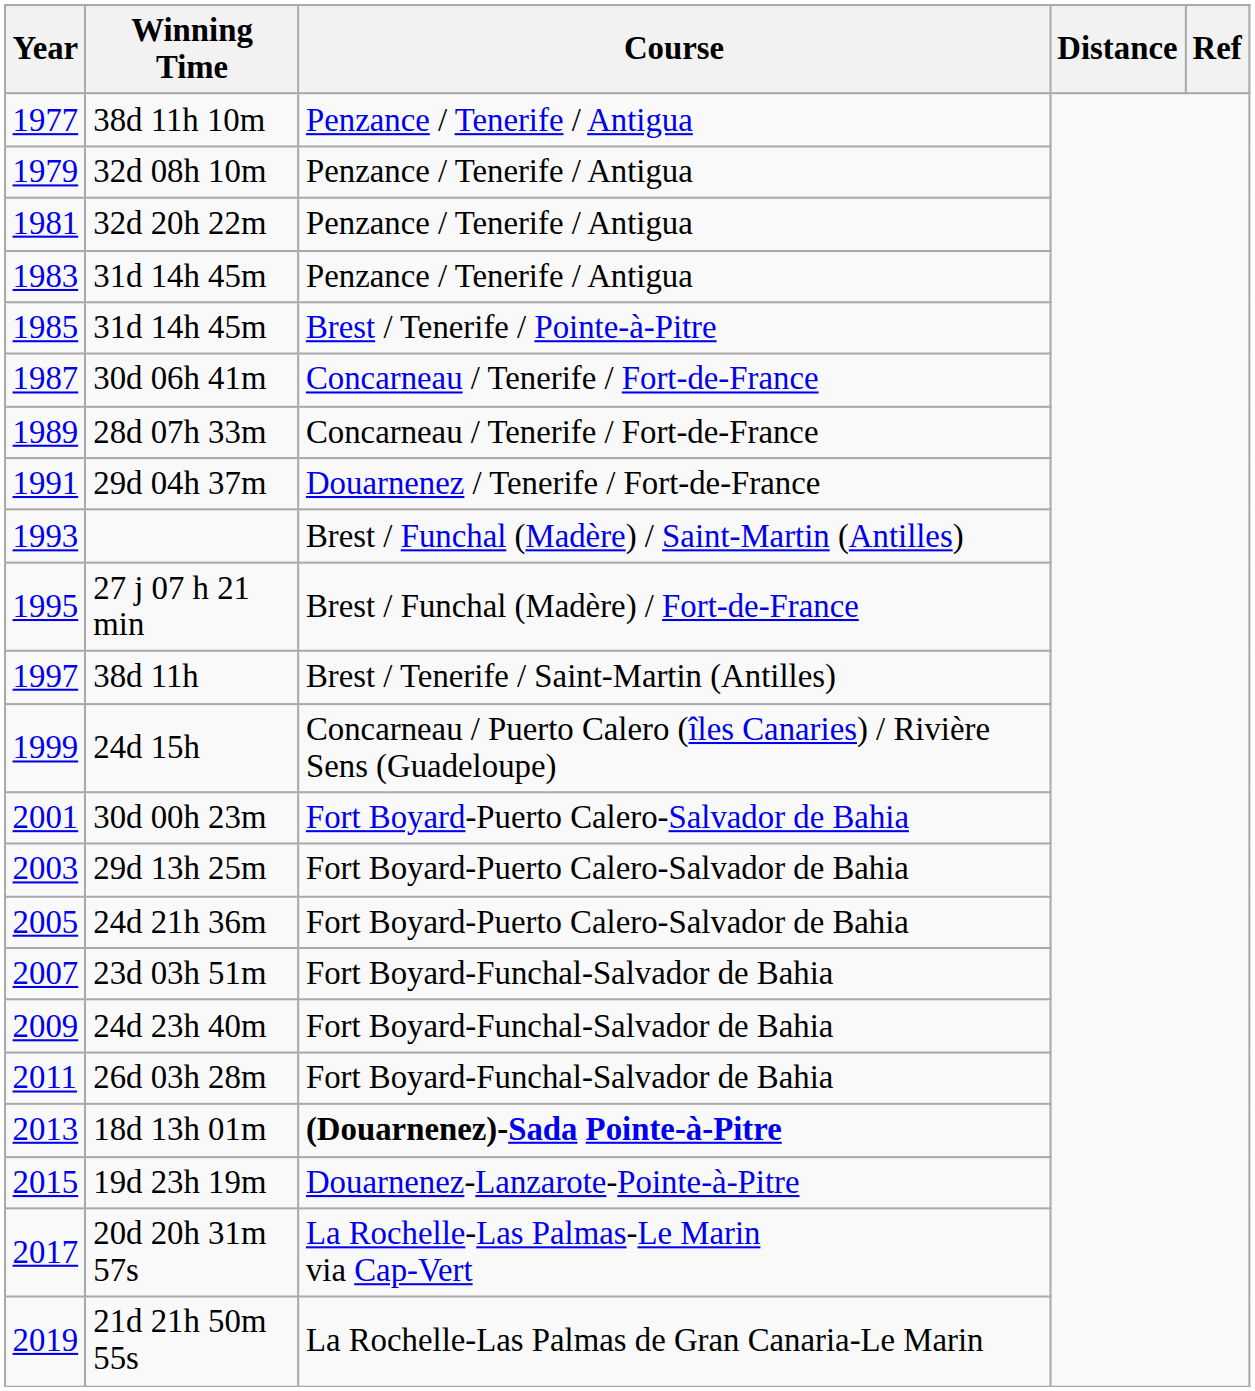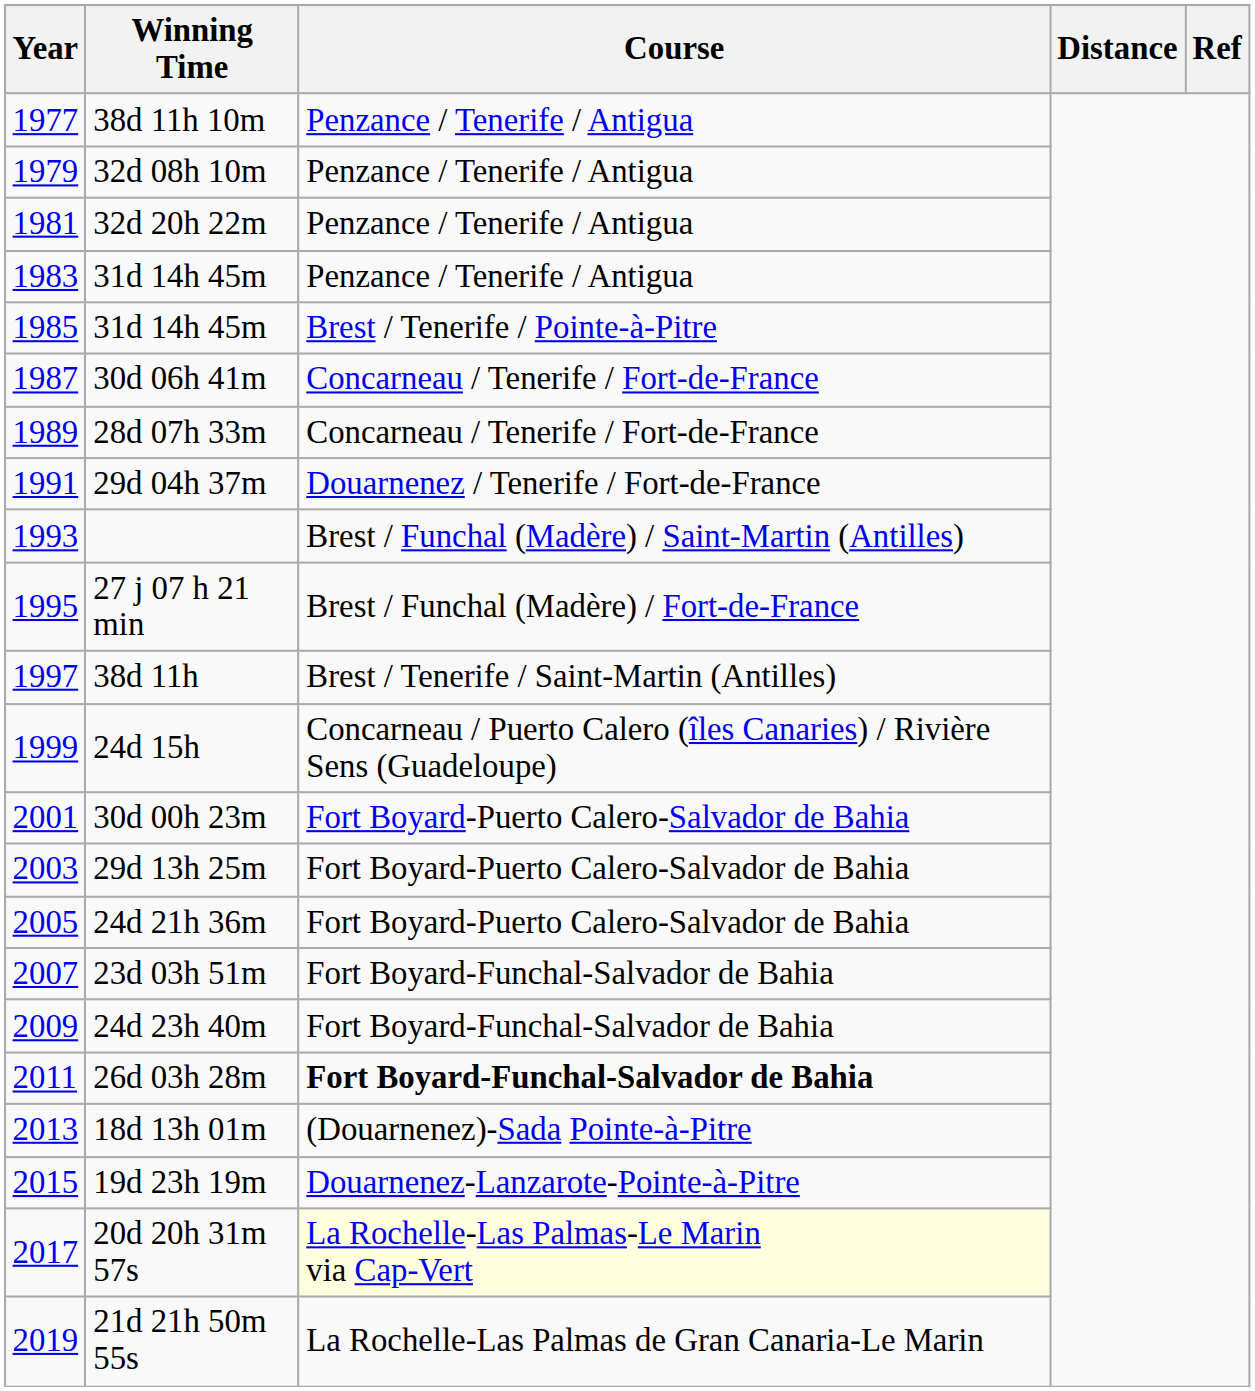(570, 1077) normal -> (590, 1077) bold
(544, 1129) bold -> (529, 1129) normal
(533, 1252) no background -> (534, 1252) lightyellow background
